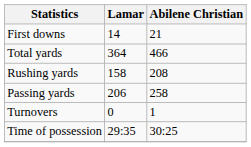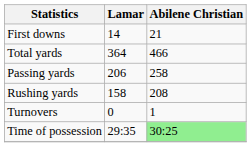rows swapped: (43, 73) <-> (41, 92)
(164, 131) no background -> (164, 131) lightgreen background
